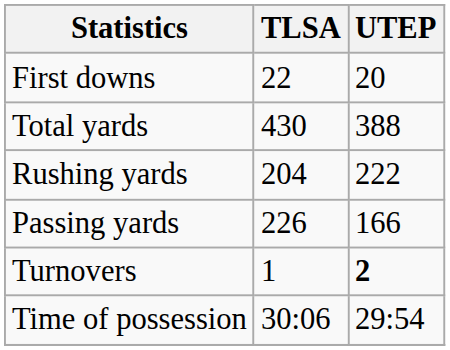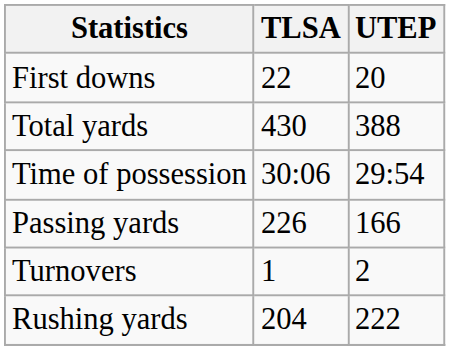rows swapped: (100, 174) <-> (129, 319)
(363, 271) bold -> (363, 271) normal
